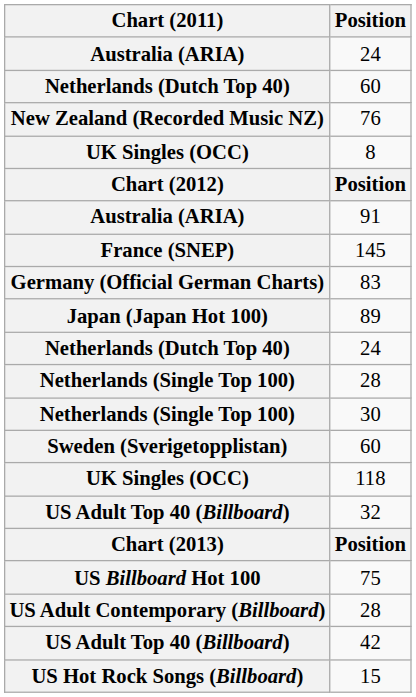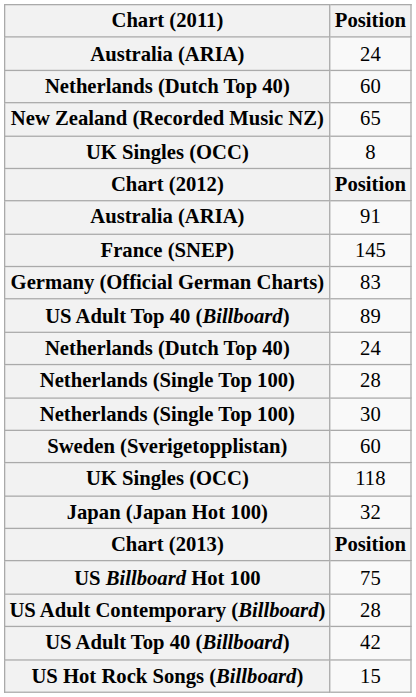(370, 119) 76 -> (370, 119) 65
(167, 315) Japan (Japan Hot 100) -> (167, 315) US Adult Top 40 (Billboard)
(167, 511) US Adult Top 40 (Billboard) -> (167, 511) Japan (Japan Hot 100)
